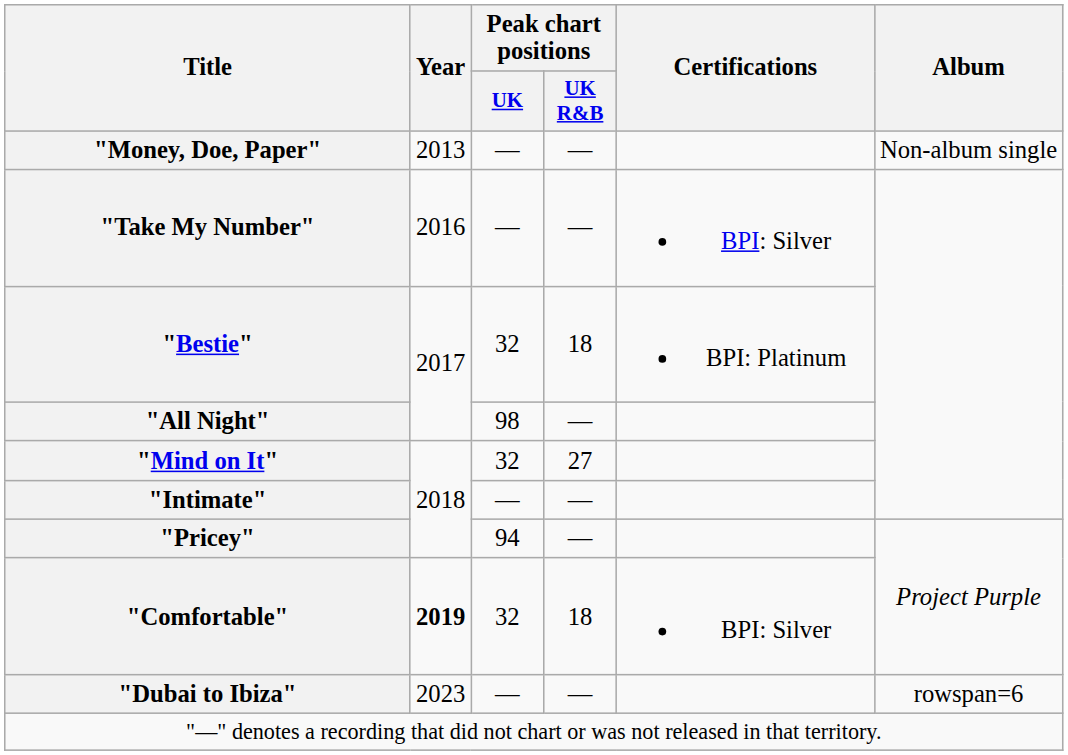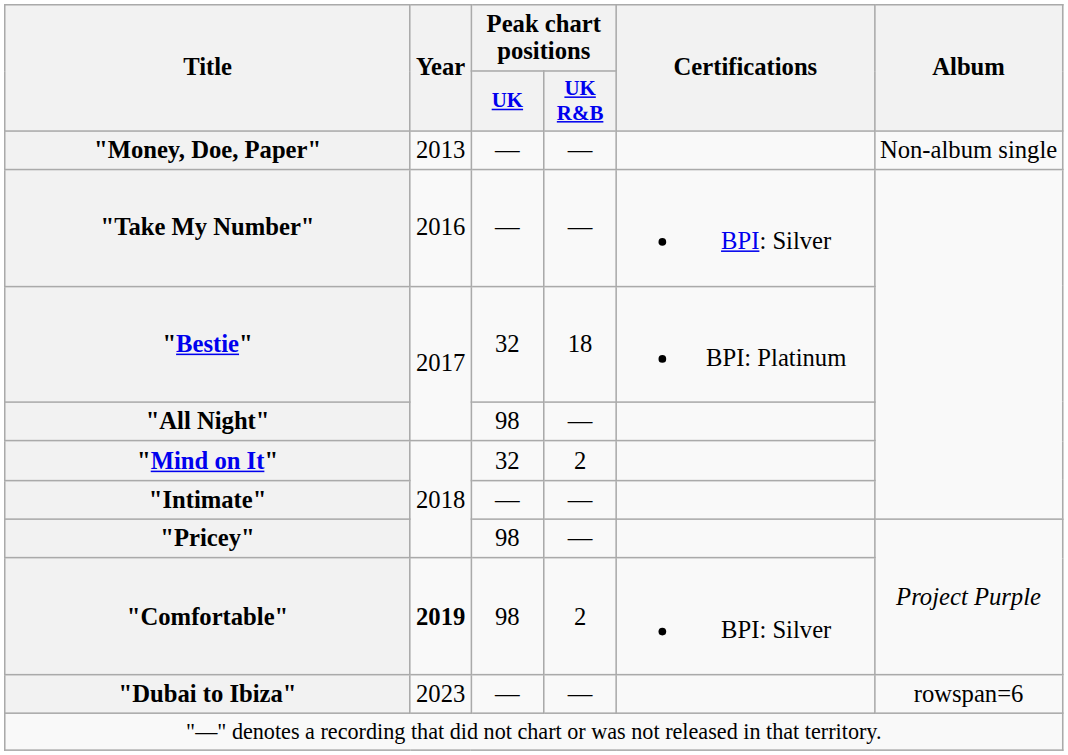(580, 460) 27 -> (580, 460) 2
(507, 538) 94 -> (507, 538) 98
(507, 616) 32 -> (507, 616) 98
(580, 616) 18 -> (580, 616) 2
